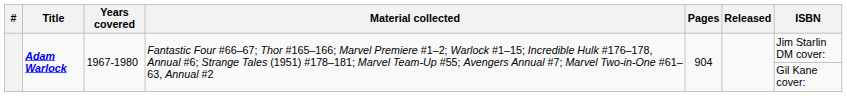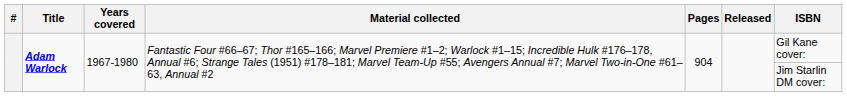(801, 48) Jim Starlin DM cover: -> (797, 48) Gil Kane cover:
(797, 77) Gil Kane cover: -> (801, 77) Jim Starlin DM cover:
